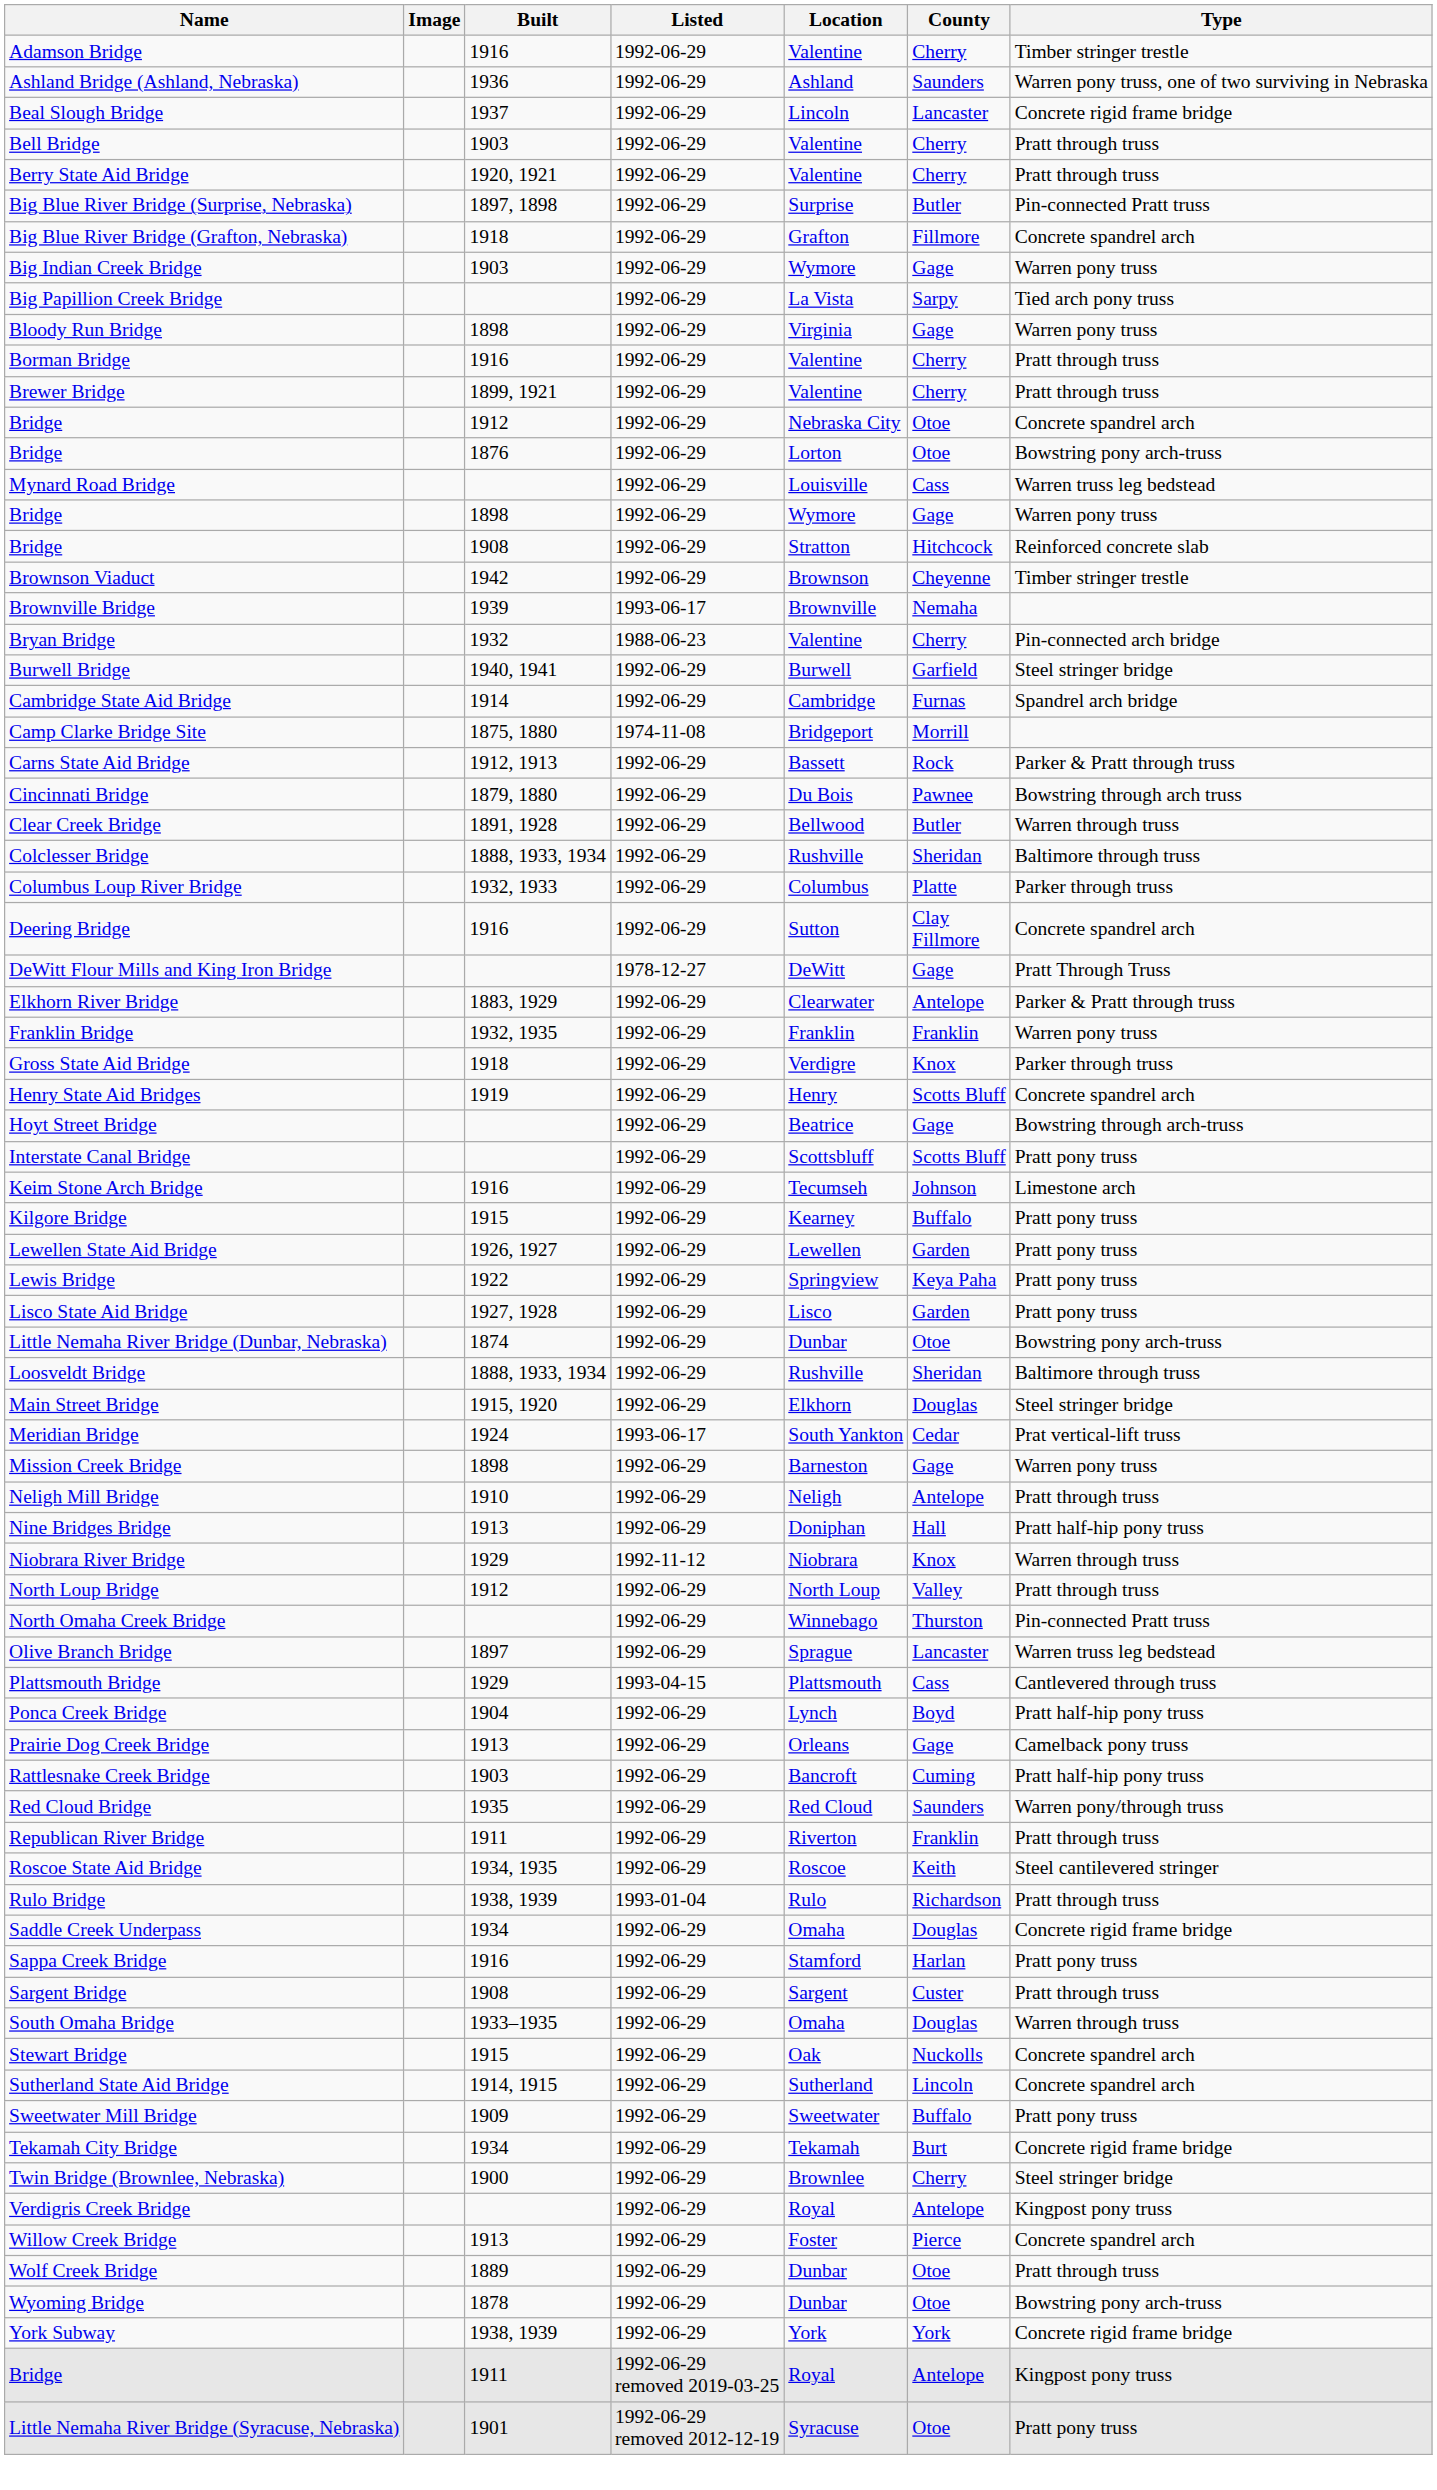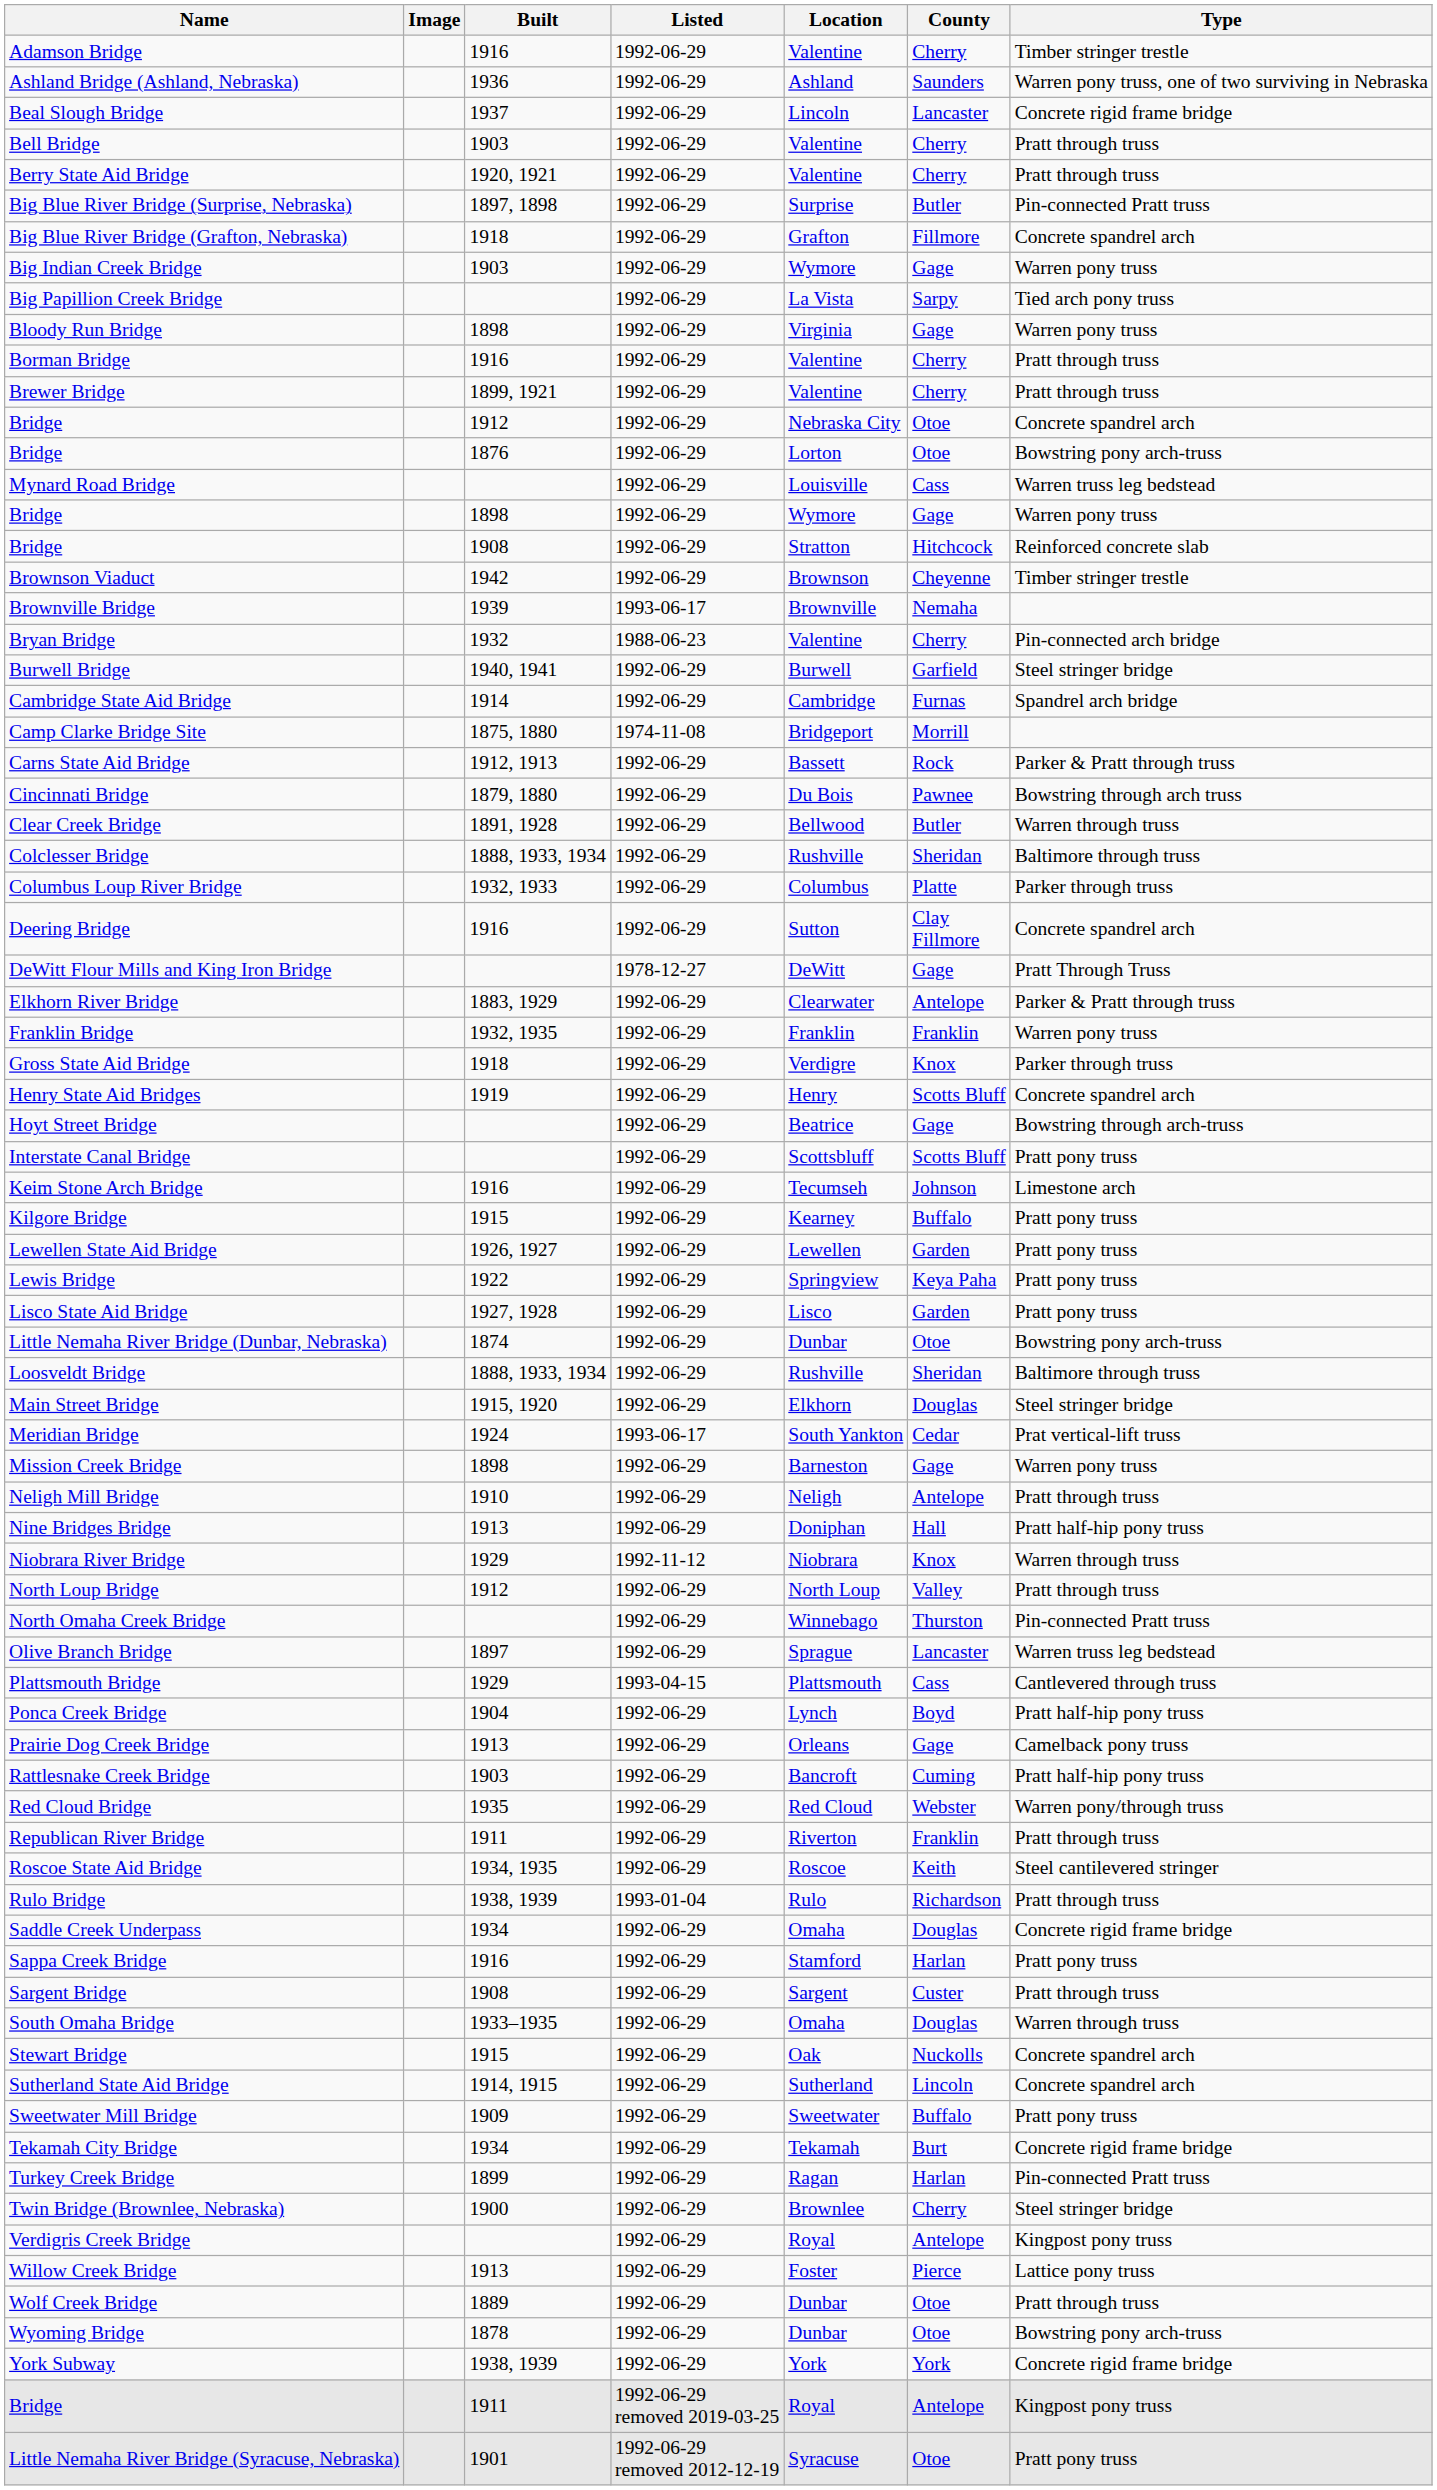(948, 1806) Saunders -> (944, 1806) Webster
+ row: (92, 2178)
(1105, 2239) Concrete spandrel arch -> (1085, 2270) Lattice pony truss
